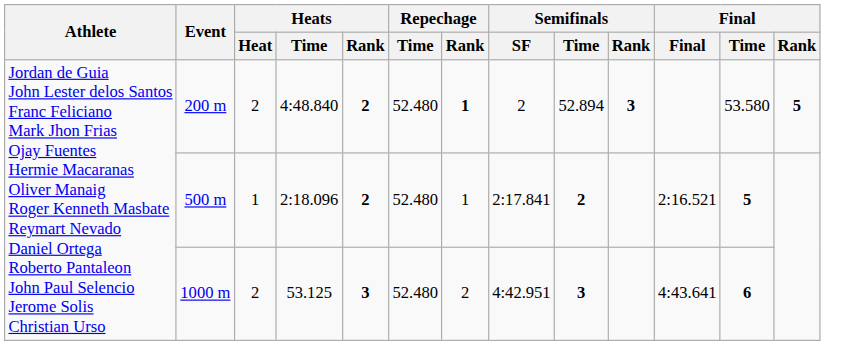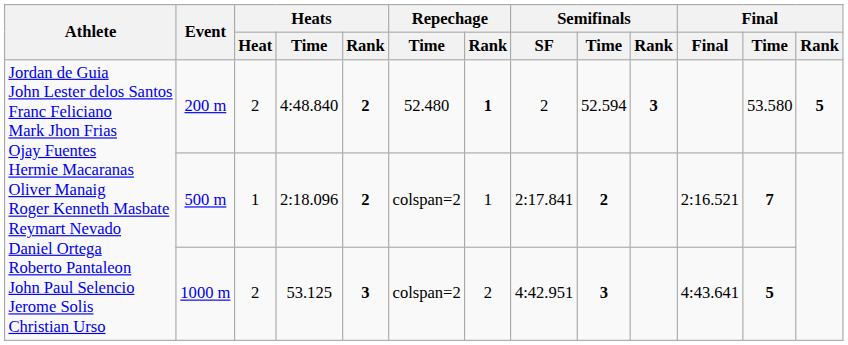(581, 106) 52.894 -> (604, 106) 52.594
(415, 200) 52.480 -> (427, 200) colspan=2
(747, 200) 5 -> (770, 200) 7
(415, 294) 52.480 -> (427, 294) colspan=2
(747, 294) 6 -> (770, 294) 5
